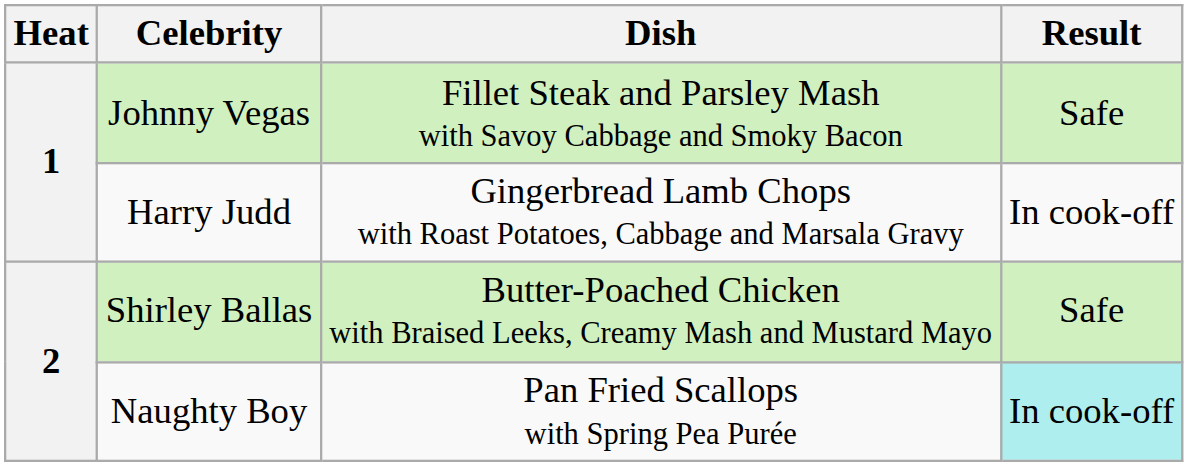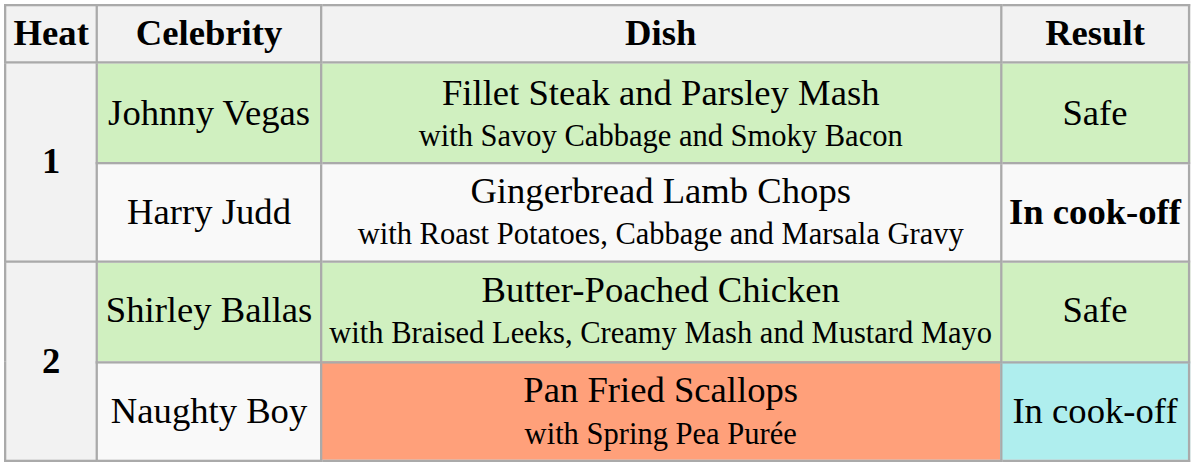(1092, 211) normal -> (1095, 211) bold
(661, 410) no background -> (661, 410) lightsalmon background
